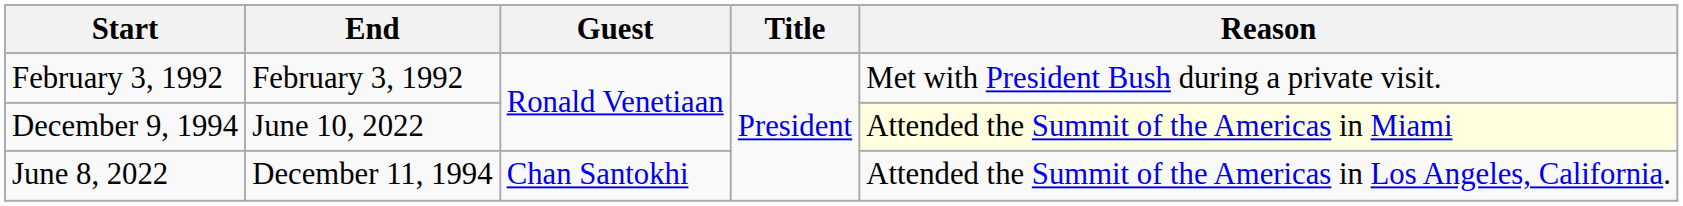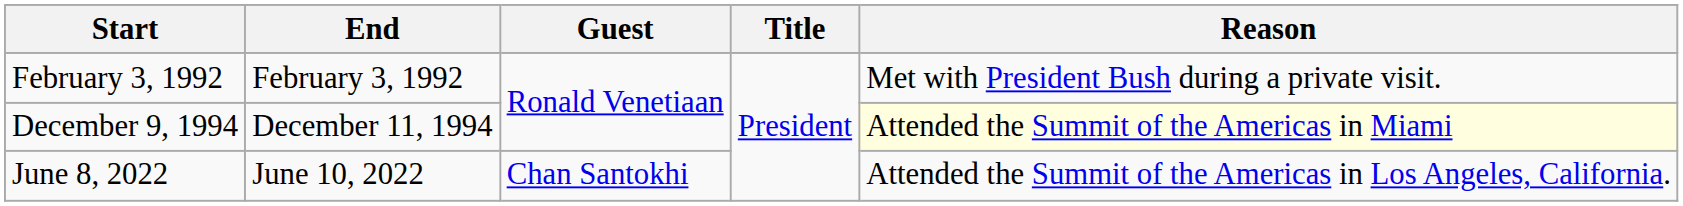(338, 126) June 10, 2022 -> (372, 126) December 11, 1994
(372, 175) December 11, 1994 -> (338, 175) June 10, 2022
